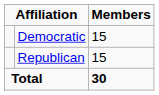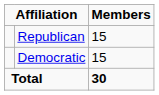rows swapped: (51, 36) <-> (51, 57)
